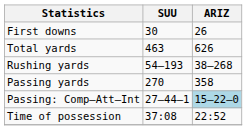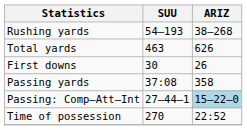rows swapped: (42, 31) <-> (48, 65)
(155, 82) 270 -> (161, 82) 37:08
(161, 116) 37:08 -> (155, 116) 270
